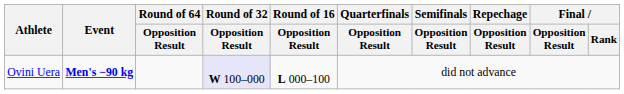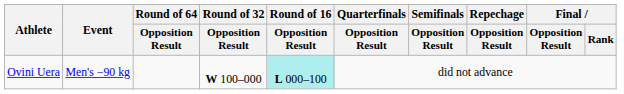(99, 72) bold -> (98, 72) normal
(237, 79) lavender background -> (234, 79) no background
(304, 79) no background -> (301, 79) paleturquoise background
